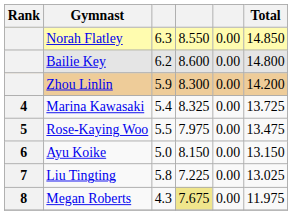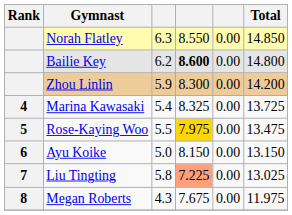(194, 61) normal -> (194, 61) bold
(194, 130) no background -> (194, 130) gold background
(194, 175) no background -> (194, 175) lightsalmon background
(194, 198) khaki background -> (194, 198) no background
